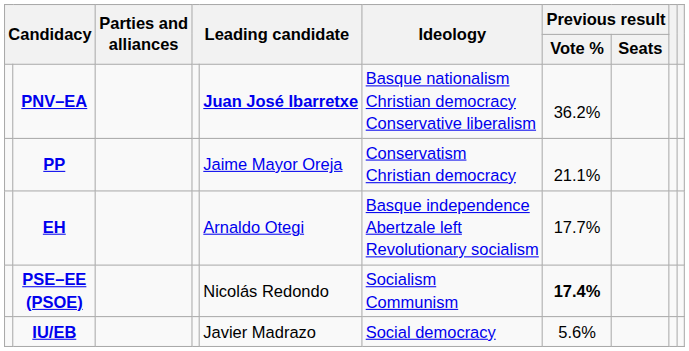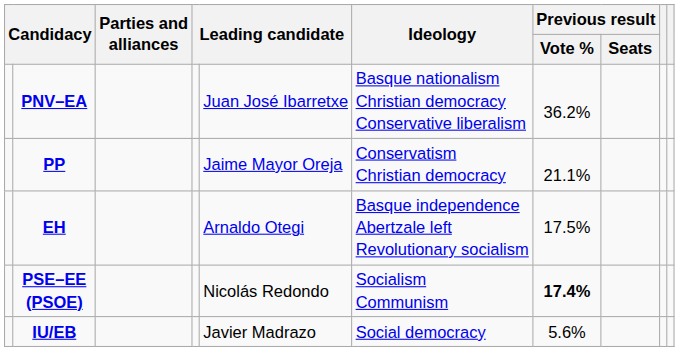(281, 101) bold -> (276, 101) normal
(577, 227) 17.7% -> (567, 227) 17.5%
